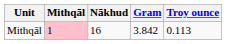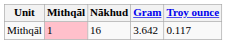(146, 30) 3.842 -> (146, 30) 3.642
(179, 30) 0.113 -> (179, 30) 0.117
